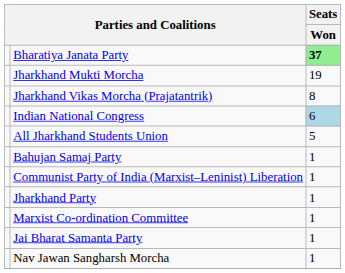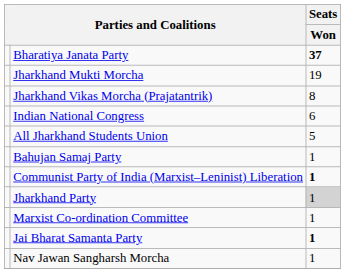(315, 55) lightgreen background -> (315, 55) no background
(312, 116) lightblue background -> (312, 116) no background
(312, 177) normal -> (312, 177) bold
(312, 197) no background -> (312, 197) lightgrey background
(312, 237) normal -> (312, 237) bold
